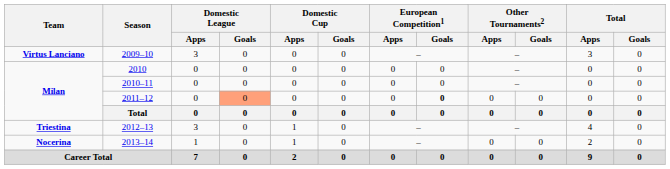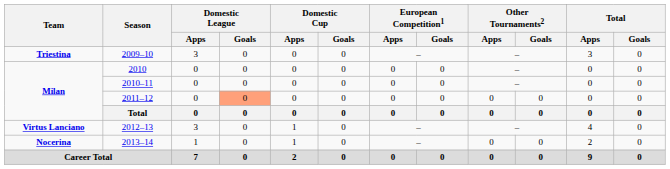(54, 54) Virtus Lanciano -> (54, 54) Triestina
(442, 98) bold -> (442, 98) normal
(54, 128) Triestina -> (54, 128) Virtus Lanciano
